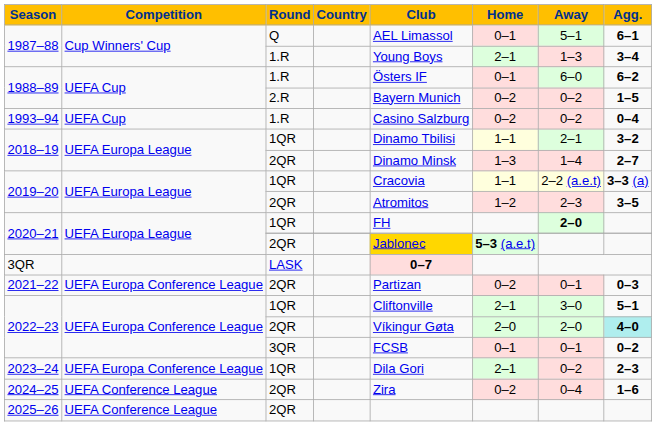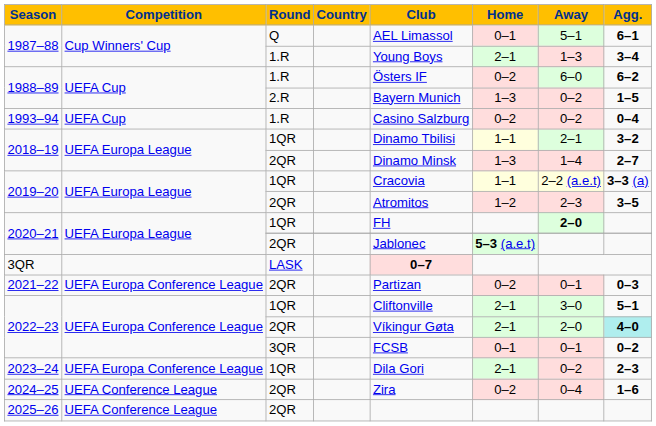(505, 77) 0–1 -> (505, 77) 0–2
(505, 98) 0–2 -> (505, 98) 1–3
(399, 243) gold background -> (399, 243) no background
(505, 327) 2–0 -> (505, 327) 2–1
